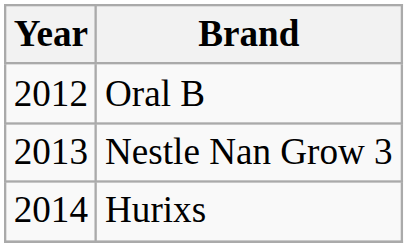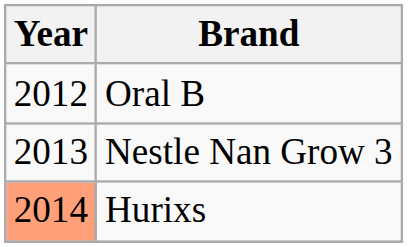(51, 210) no background -> (51, 210) lightsalmon background
